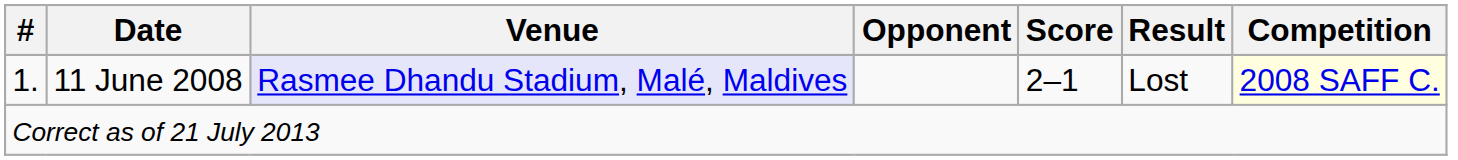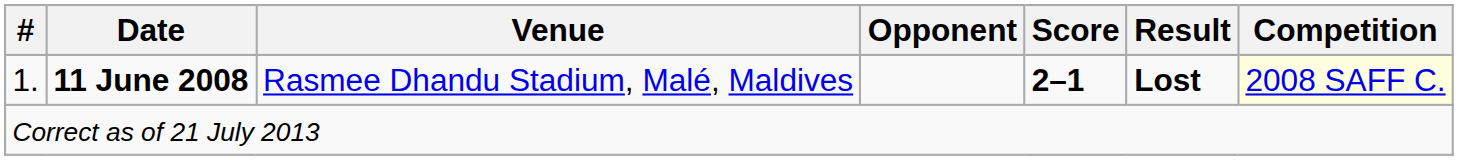(148, 80) normal -> (151, 80) bold
(552, 80) lavender background -> (558, 80) no background
(1052, 80) normal -> (1058, 80) bold
(1158, 80) normal -> (1168, 80) bold
